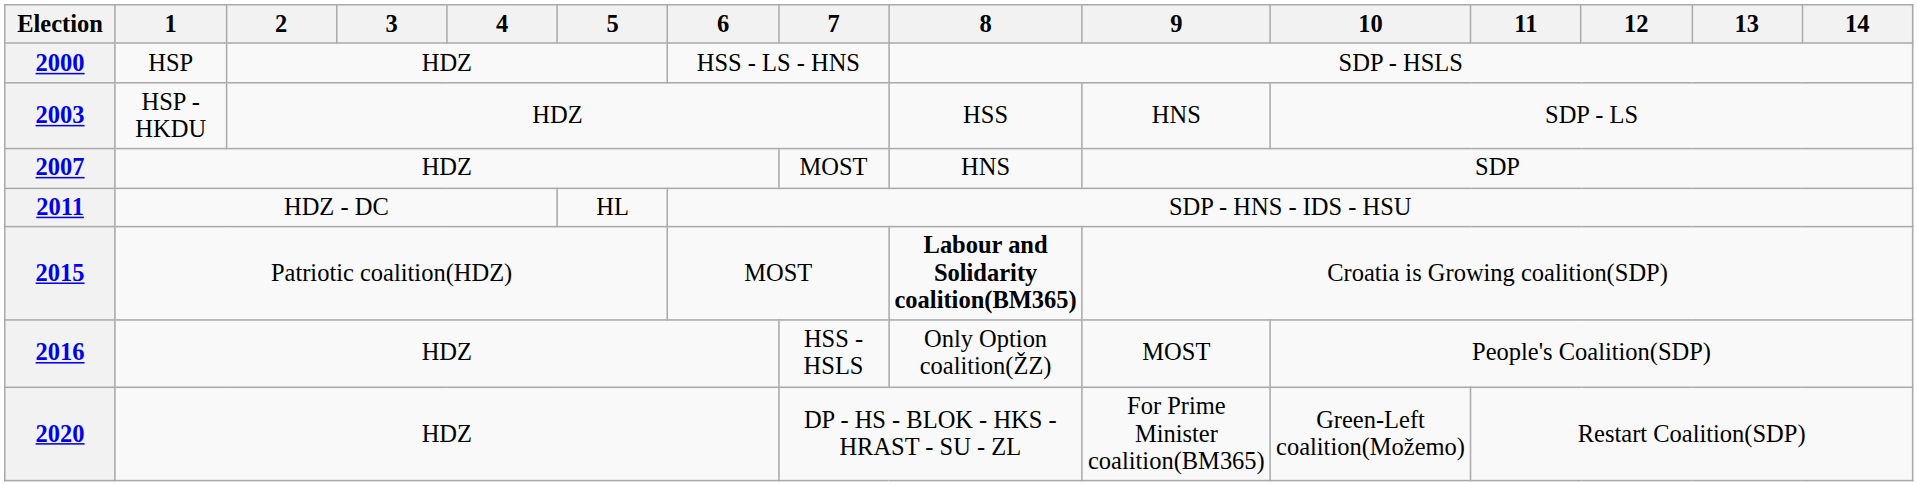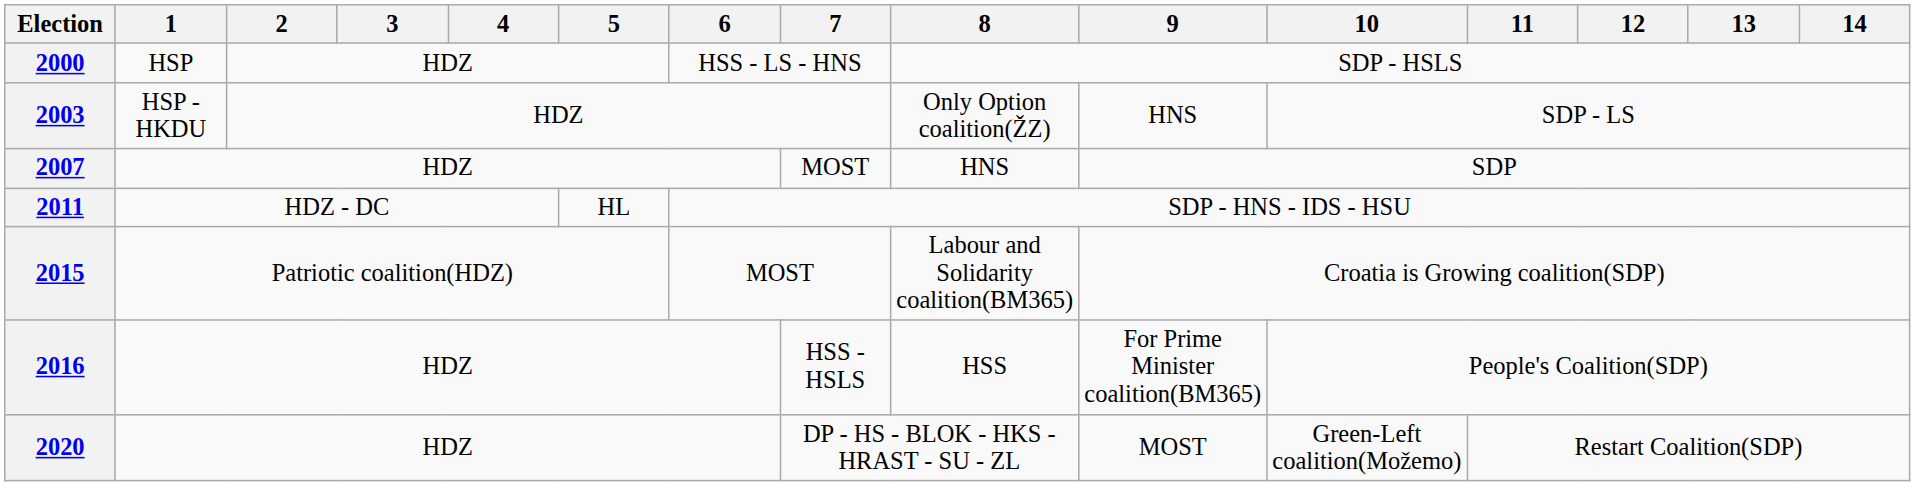(986, 115) HSS -> (985, 115) Only Option coalition(ŽZ)
(986, 273) bold -> (985, 273) normal
(986, 353) Only Option coalition(ŽZ) -> (985, 367) HSS
(1176, 353) MOST -> (1173, 367) For Prime Minister coalition(BM365)
(1176, 433) For Prime Minister coalition(BM365) -> (1173, 447) MOST
